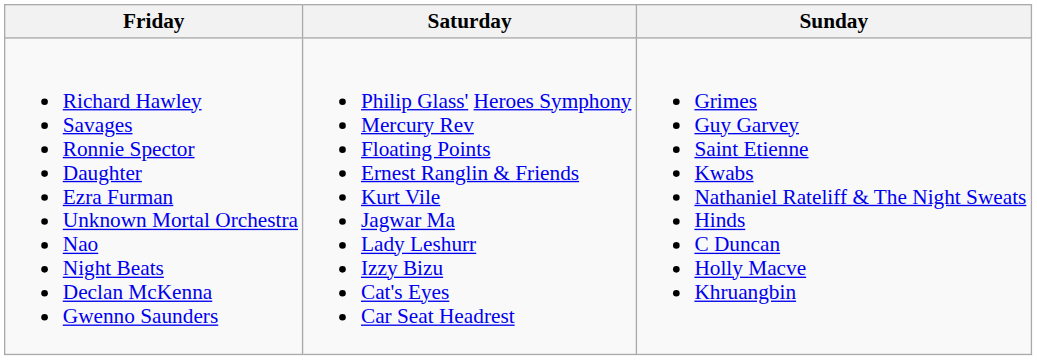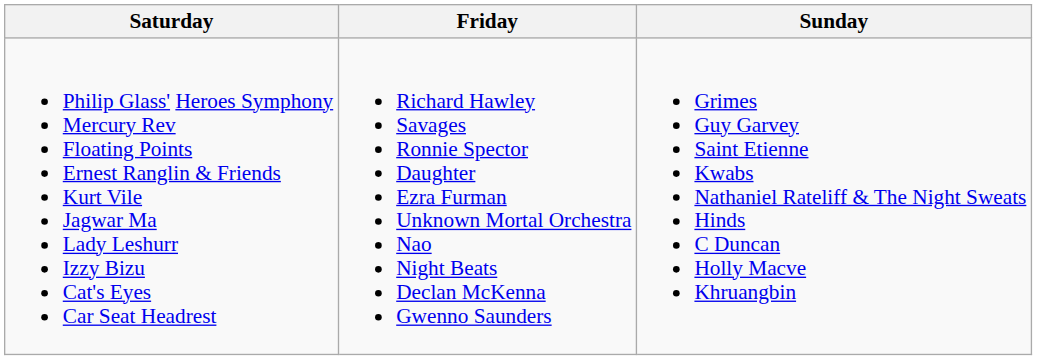columns swapped: (154, 21) <-> (470, 21)
